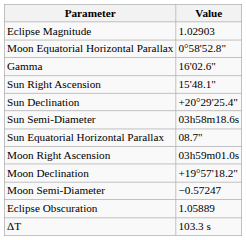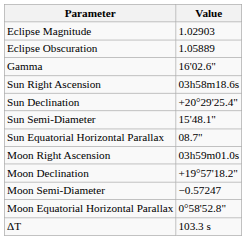rows swapped: (52, 208) <-> (90, 48)
(197, 84) 15'48.1" -> (209, 84) 03h58m18.6s
(209, 119) 03h58m18.6s -> (197, 119) 15'48.1"
